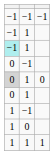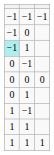(27, 32) 1 -> (27, 32) 0
(12, 79) lightgrey background -> (12, 79) no background
(27, 79) 1 -> (27, 79) 0
(27, 127) 0 -> (27, 127) 1
